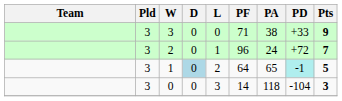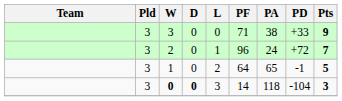(194, 68) lightblue background -> (194, 68) no background
(300, 68) paleturquoise background -> (300, 68) no background
(171, 86) normal -> (171, 86) bold
(194, 86) normal -> (194, 86) bold
